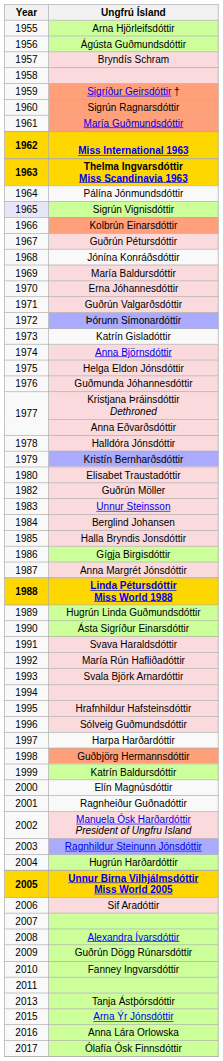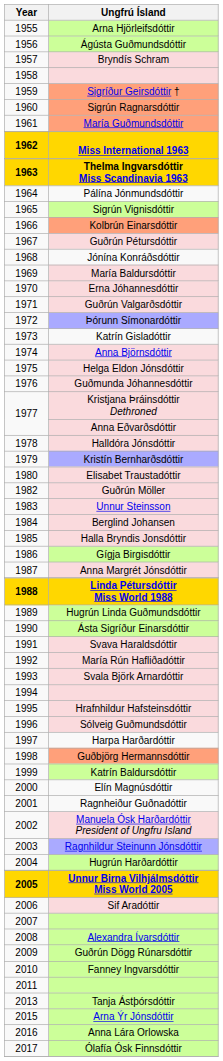(26, 210) lavender background -> (26, 210) no background
